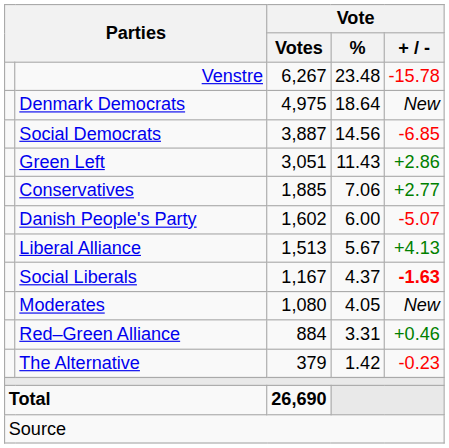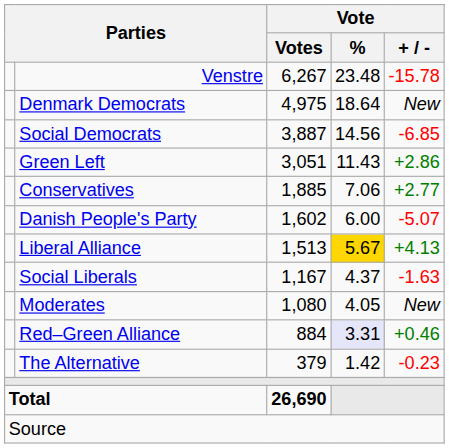(363, 248) no background -> (363, 248) gold background
(419, 276) bold -> (419, 276) normal
(363, 334) no background -> (363, 334) lavender background
